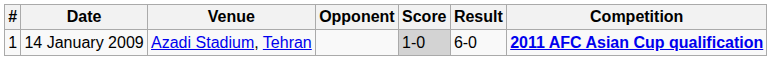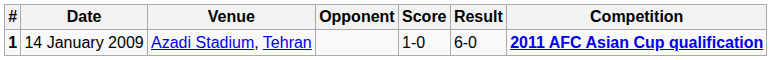(13, 42) normal -> (13, 42) bold
(414, 42) lightgrey background -> (414, 42) no background
